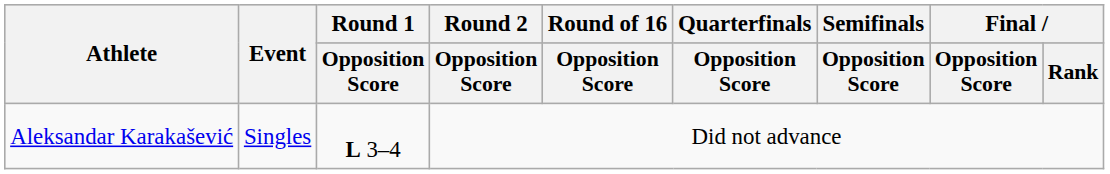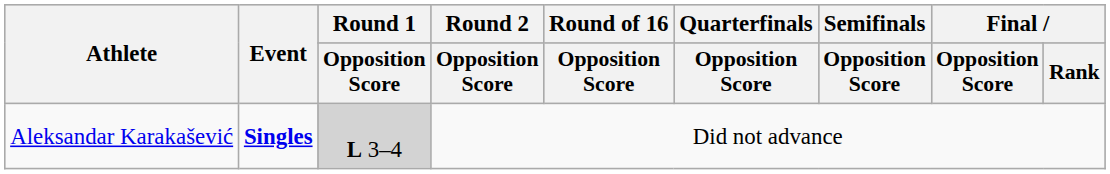(278, 136) normal -> (278, 136) bold
(373, 149) no background -> (374, 149) lightgrey background
